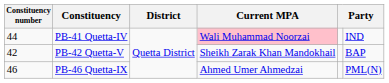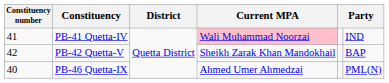(12, 36) 44 -> (12, 36) 41
(12, 69) 46 -> (12, 69) 40
